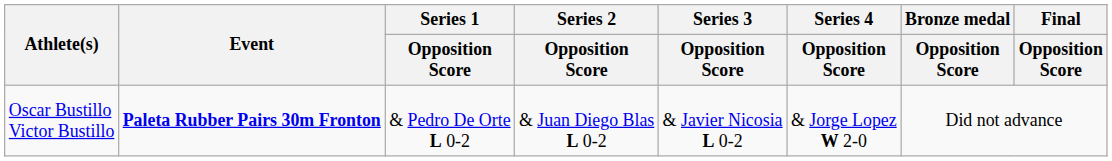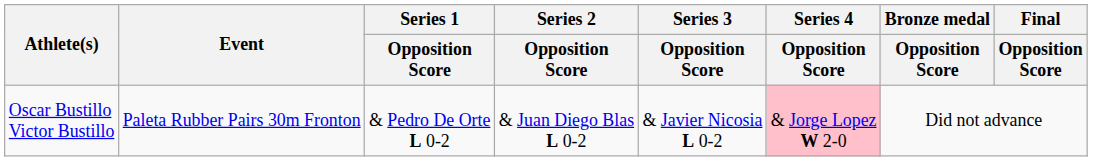(252, 120) bold -> (242, 120) normal
(844, 131) no background -> (824, 131) pink background
